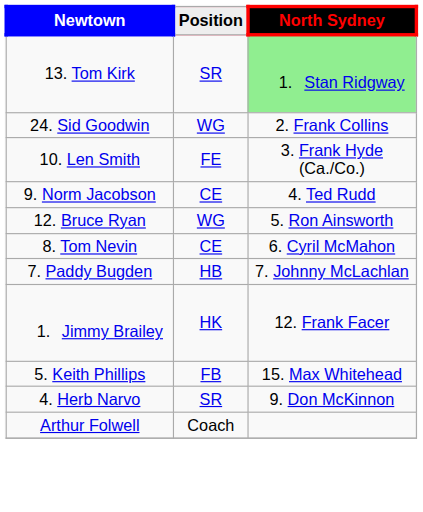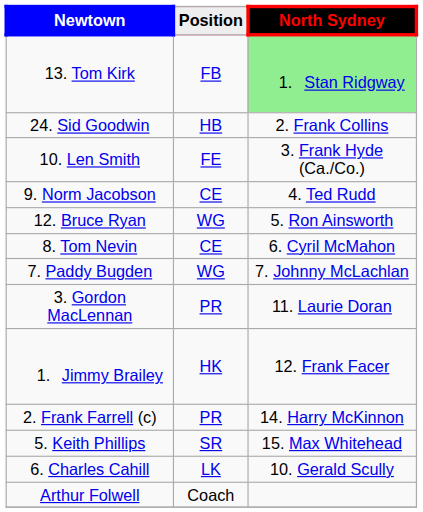(211, 74) SR -> (211, 74) FB
(211, 125) WG -> (211, 125) HB
(211, 272) HB -> (211, 272) WG
+ row: (90, 307)
+ row: (90, 418)
(211, 374) FB -> (211, 443) SR
- row: (90, 400)
+ row: (90, 469)
